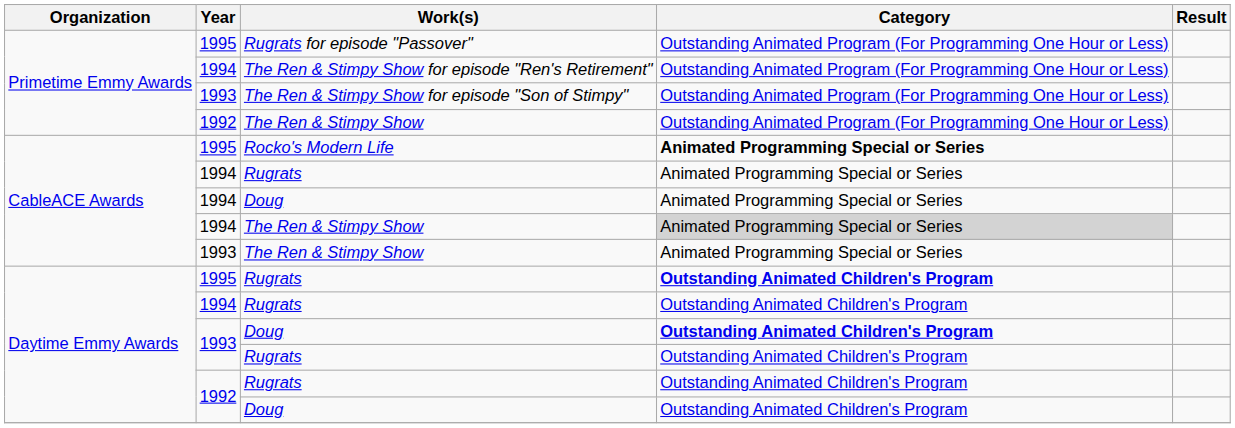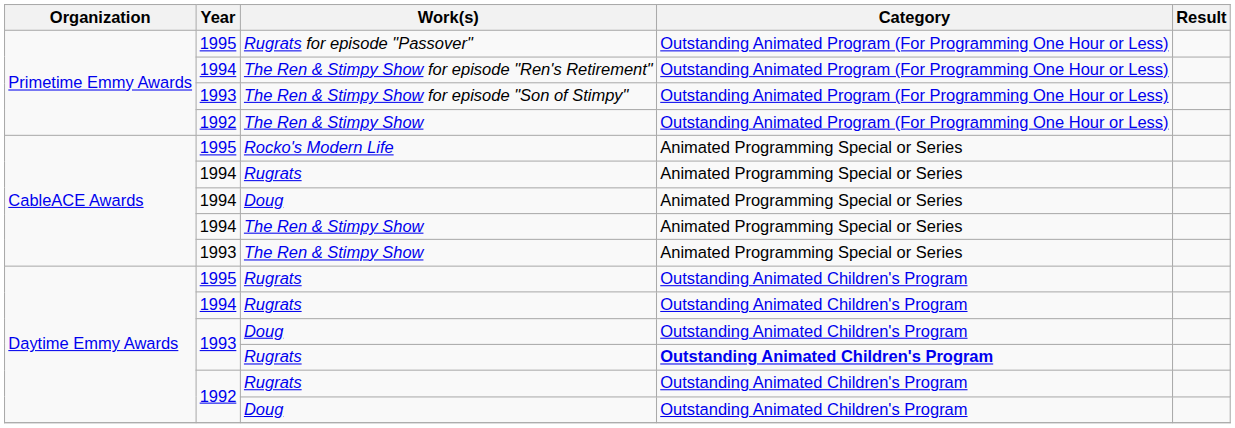(822, 148) bold -> (811, 148) normal
(811, 226) lightgrey background -> (811, 226) no background
(827, 278) bold -> (814, 278) normal
(827, 331) bold -> (814, 331) normal
(814, 357) normal -> (827, 357) bold
